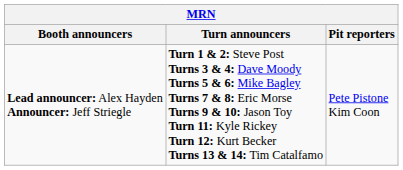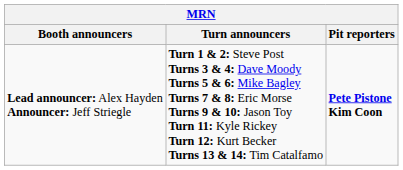(358, 105) normal -> (360, 105) bold
